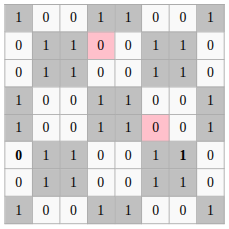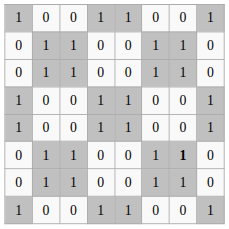(101, 45) pink background -> (101, 45) no background
(156, 127) pink background -> (156, 127) no background
(19, 155) bold -> (19, 155) normal
